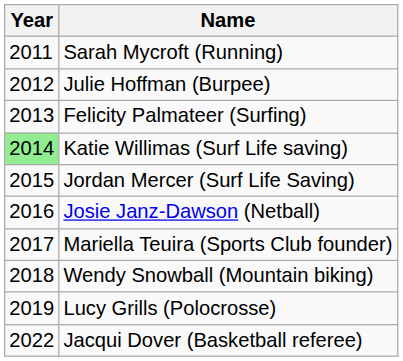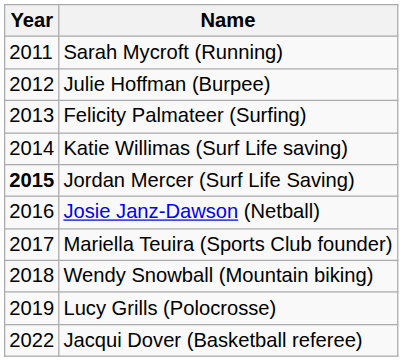(32, 148) lightgreen background -> (32, 148) no background
(32, 180) normal -> (32, 180) bold
